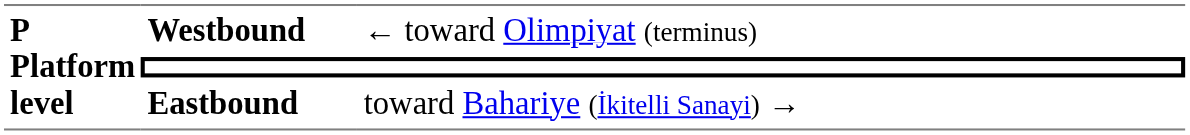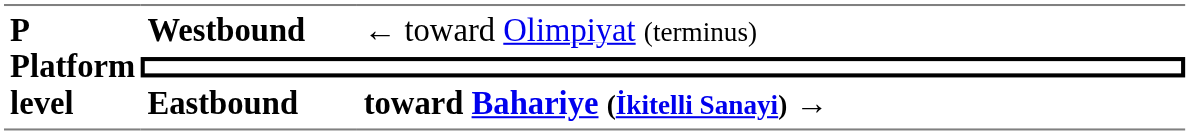(582, 102) normal -> (596, 102) bold
